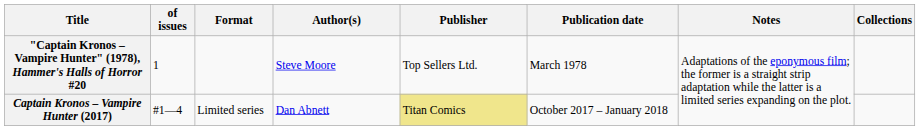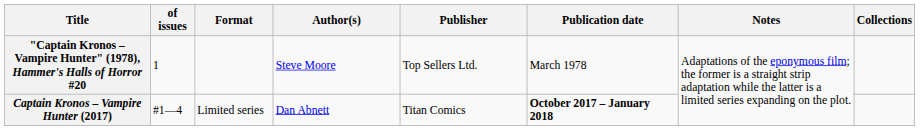(434, 109) khaki background -> (434, 109) no background
(599, 109) normal -> (590, 109) bold
